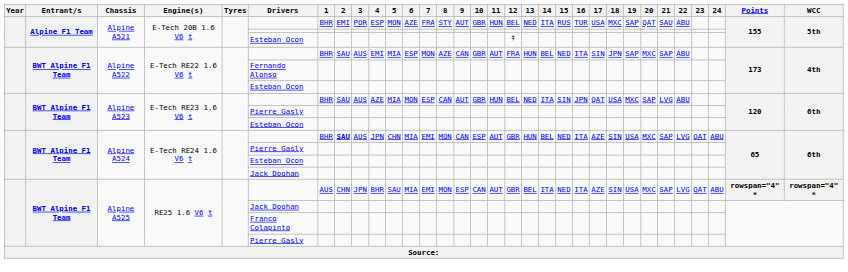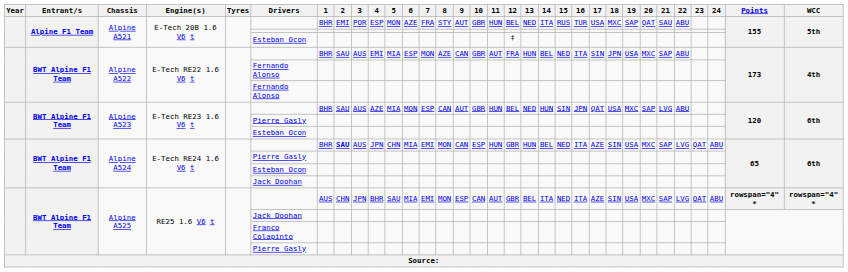(632, 54) SAP -> (632, 54) USA
(277, 87) Esteban Ocon -> (271, 91) Fernando Alonso
(547, 99) ITA -> (547, 108) HUN
(496, 136) AUT -> (496, 145) HUN
